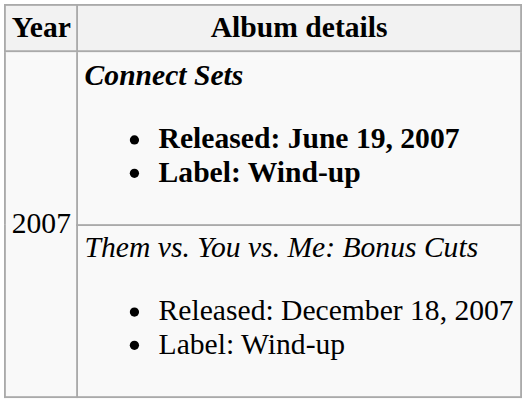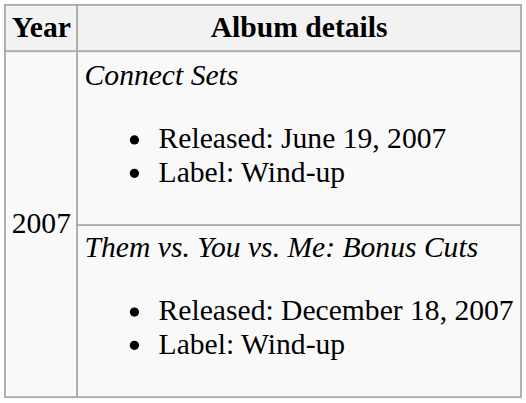(299, 123) bold -> (299, 123) normal
